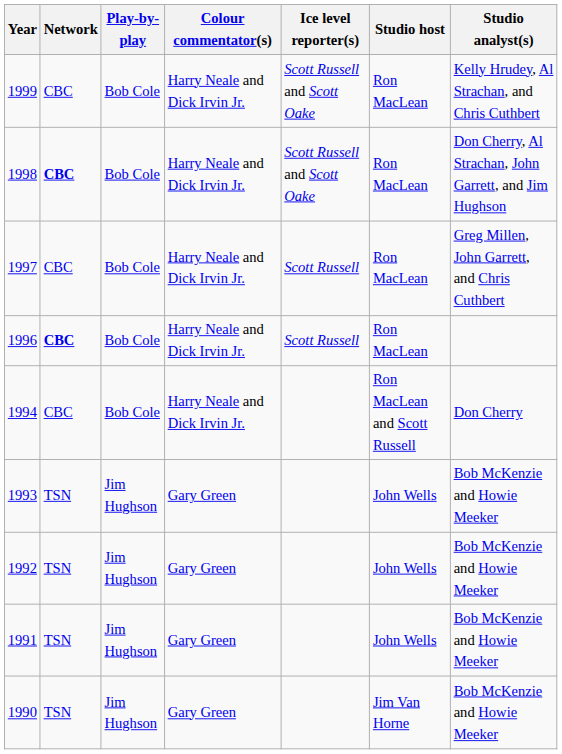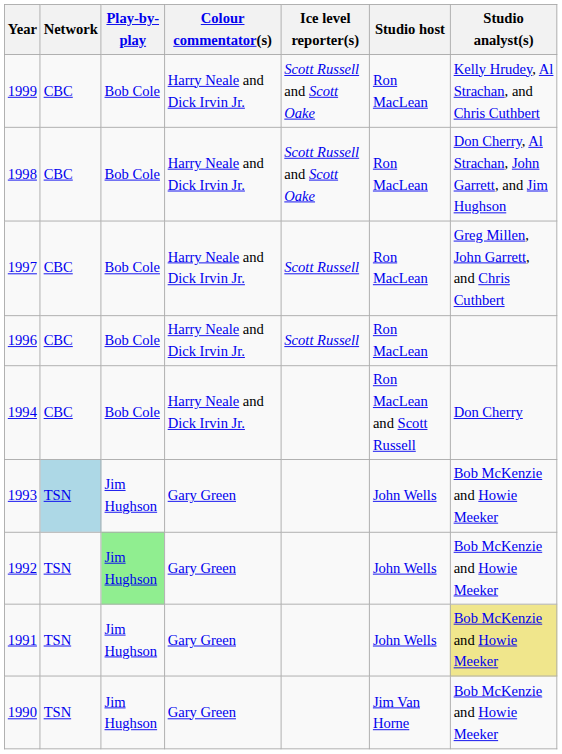(59, 174) bold -> (58, 174) normal
(59, 340) bold -> (58, 340) normal
(57, 495) no background -> (57, 495) lightblue background
(131, 568) no background -> (131, 568) lightgreen background
(498, 640) no background -> (498, 640) khaki background
